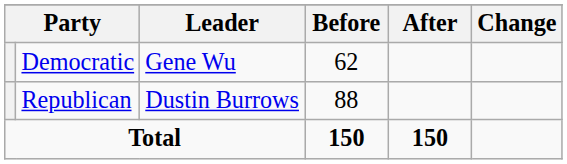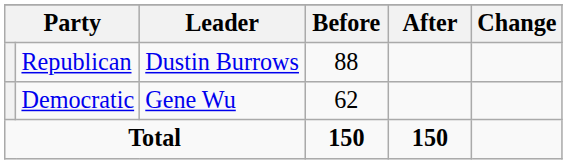rows swapped: (76, 100) <-> (78, 61)
